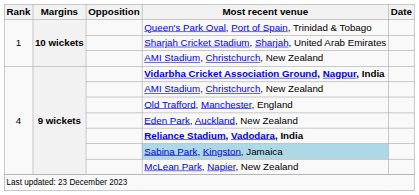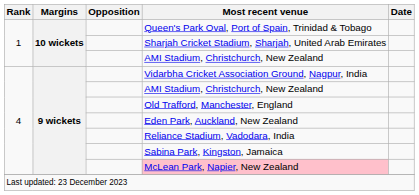(264, 74) bold -> (256, 74) normal
(224, 136) bold -> (219, 136) normal
(213, 151) lightblue background -> (213, 151) no background
(221, 167) no background -> (221, 167) pink background
